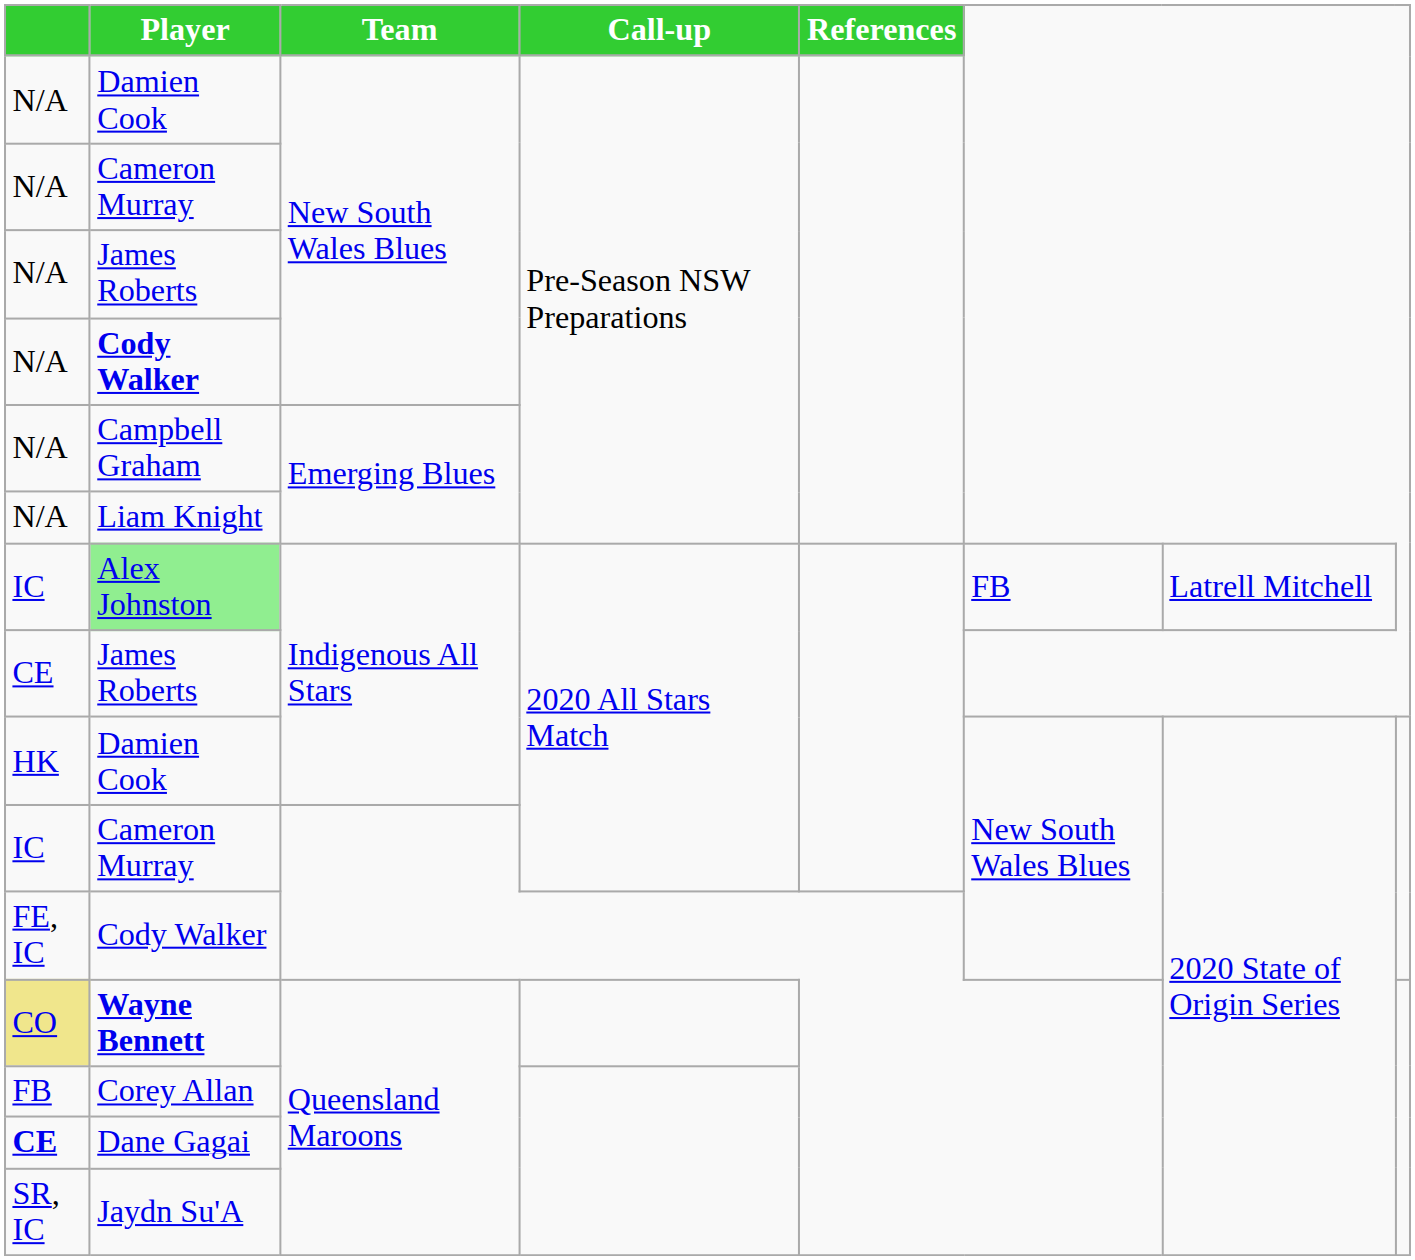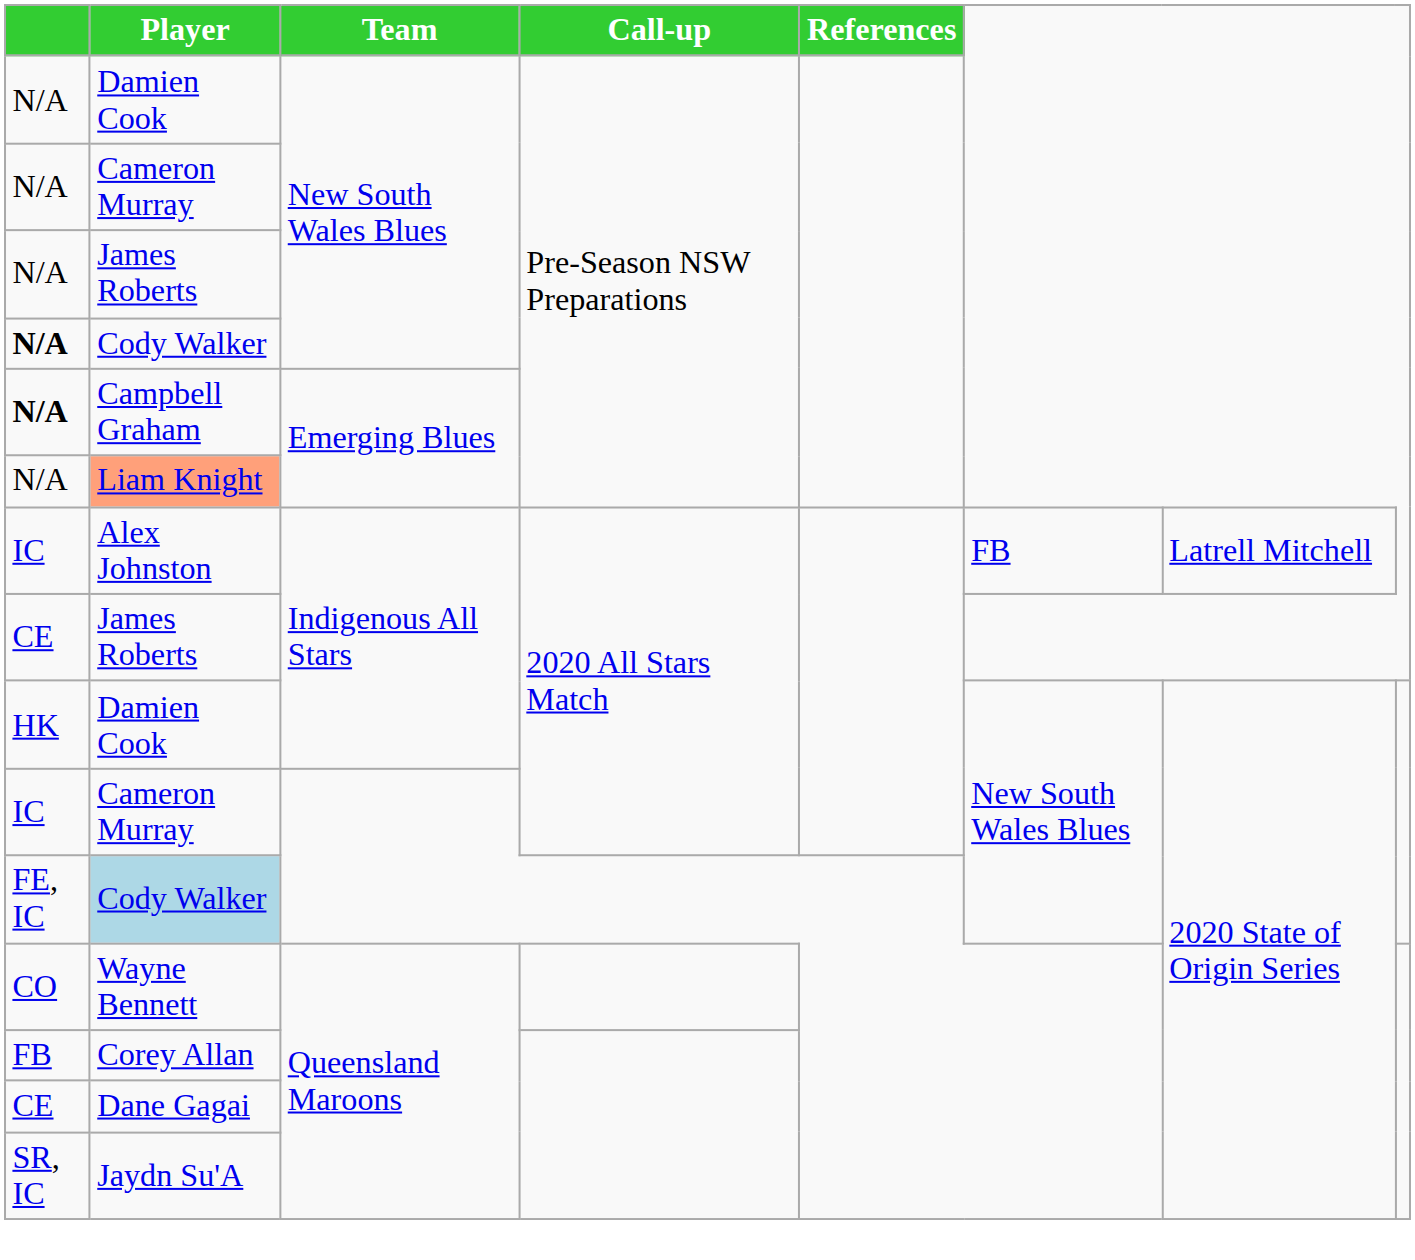(40, 360) normal -> (40, 342) bold
(148, 360) bold -> (182, 342) normal
(40, 447) normal -> (40, 411) bold
(180, 516) no background -> (180, 480) lightsalmon background
(154, 586) lightgreen background -> (154, 549) no background
(182, 934) no background -> (182, 898) lightblue background
(35, 1021) khaki background -> (35, 985) no background
(151, 1021) bold -> (147, 985) normal
(35, 1142) bold -> (33, 1105) normal
